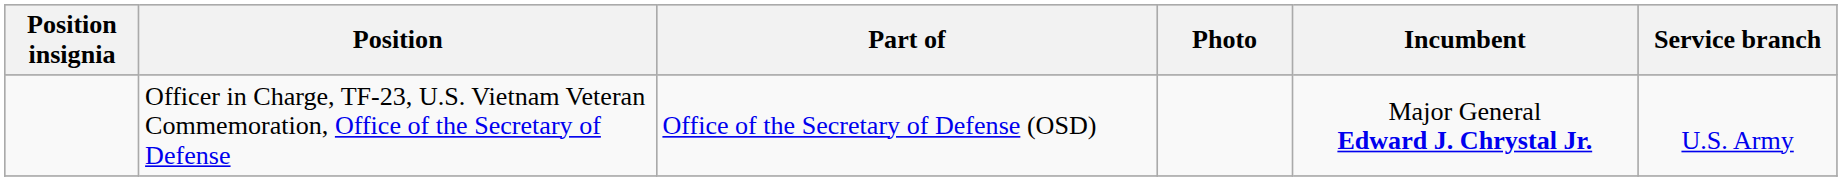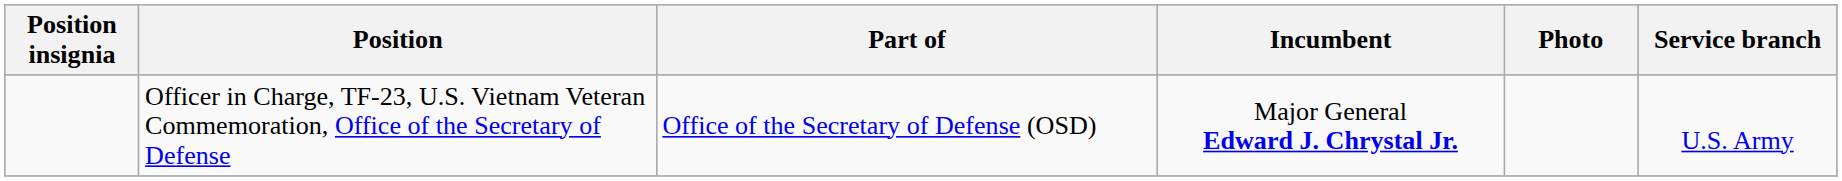columns swapped: (1225, 39) <-> (1465, 39)
